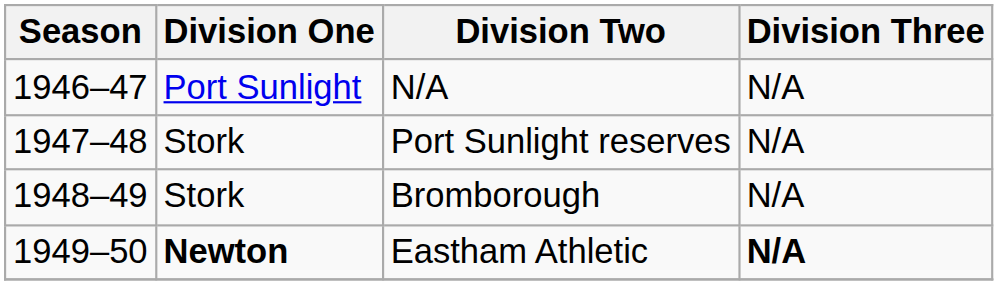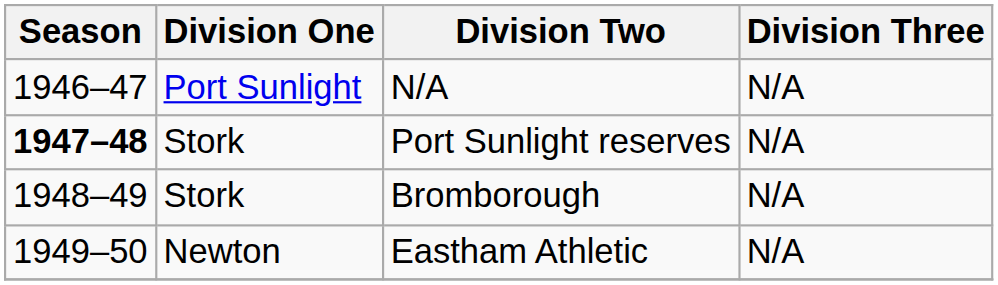(80, 141) normal -> (80, 141) bold
(226, 251) bold -> (222, 251) normal
(776, 251) bold -> (775, 251) normal
